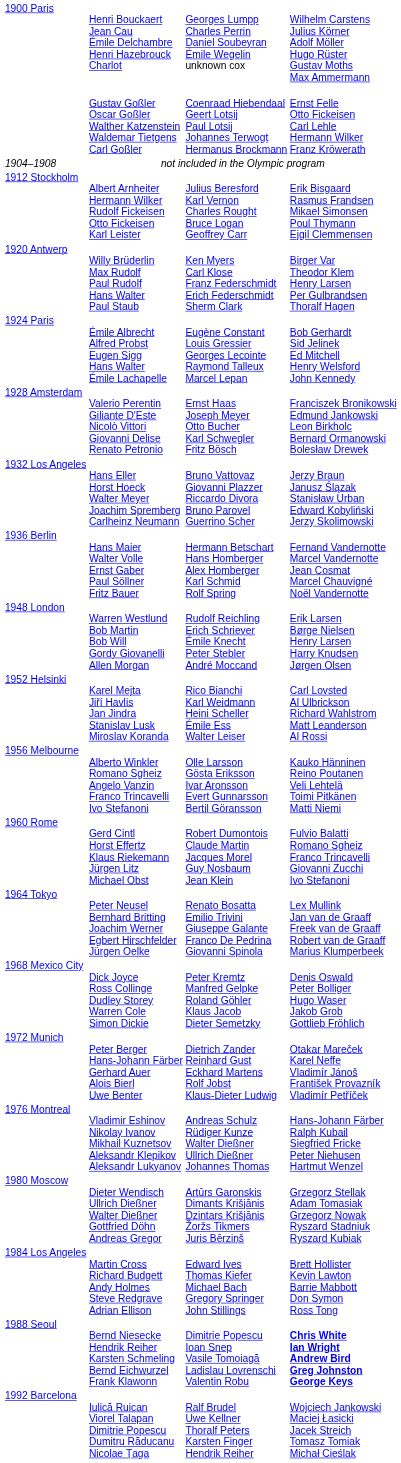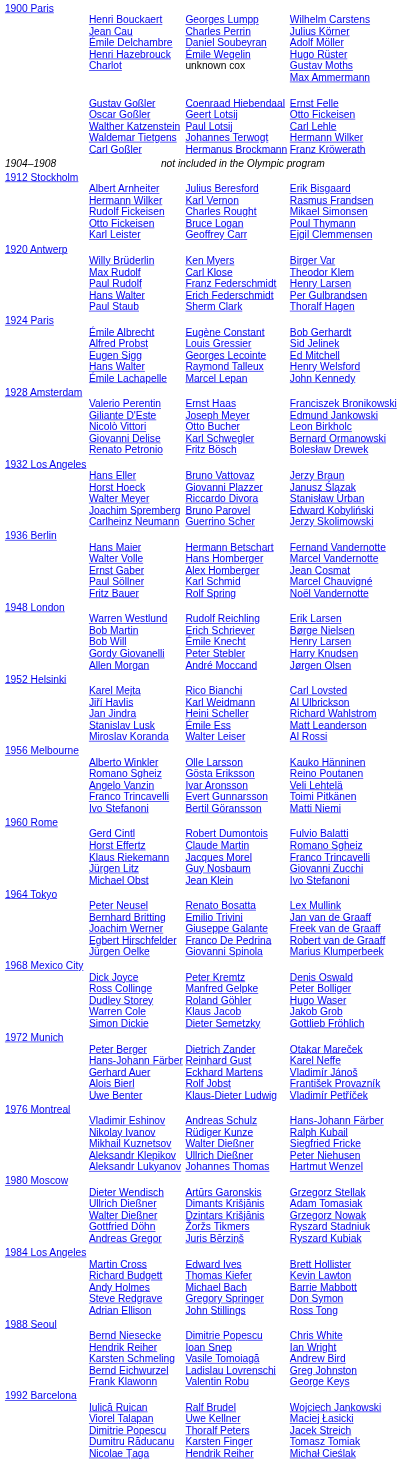(326, 1359) bold -> (323, 1359) normal
